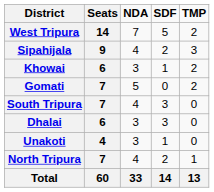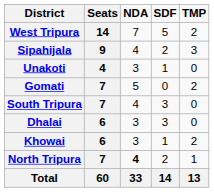rows swapped: (44, 68) <-> (44, 141)
(136, 159) normal -> (136, 159) bold
